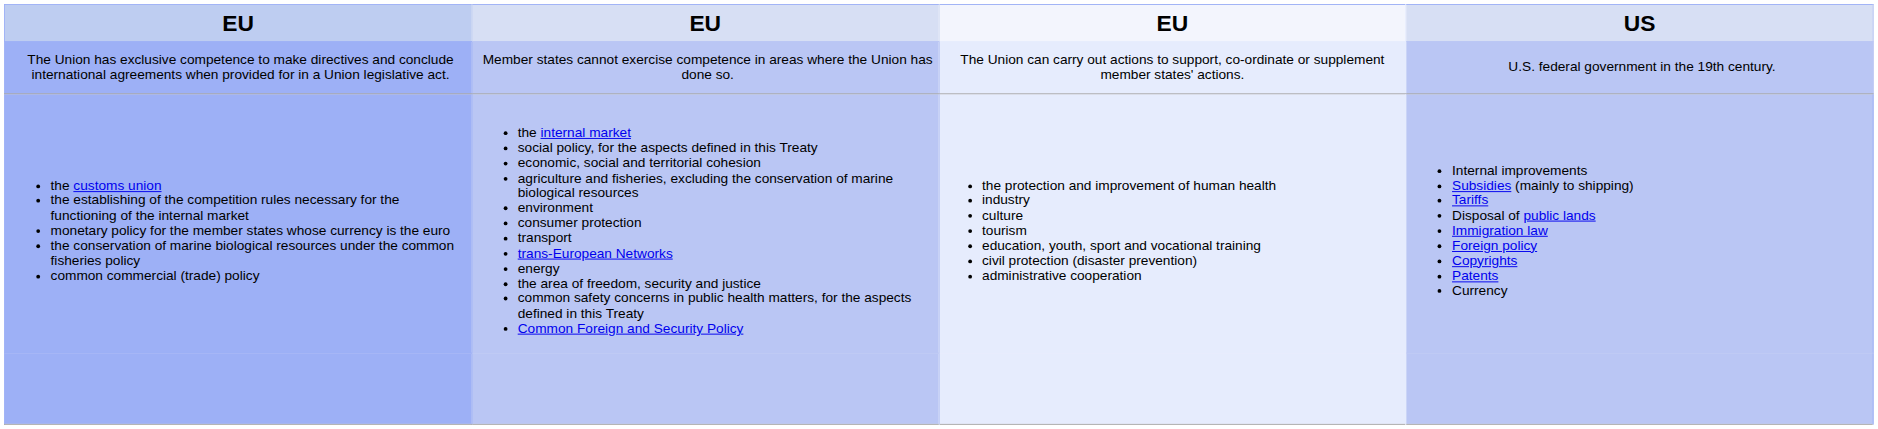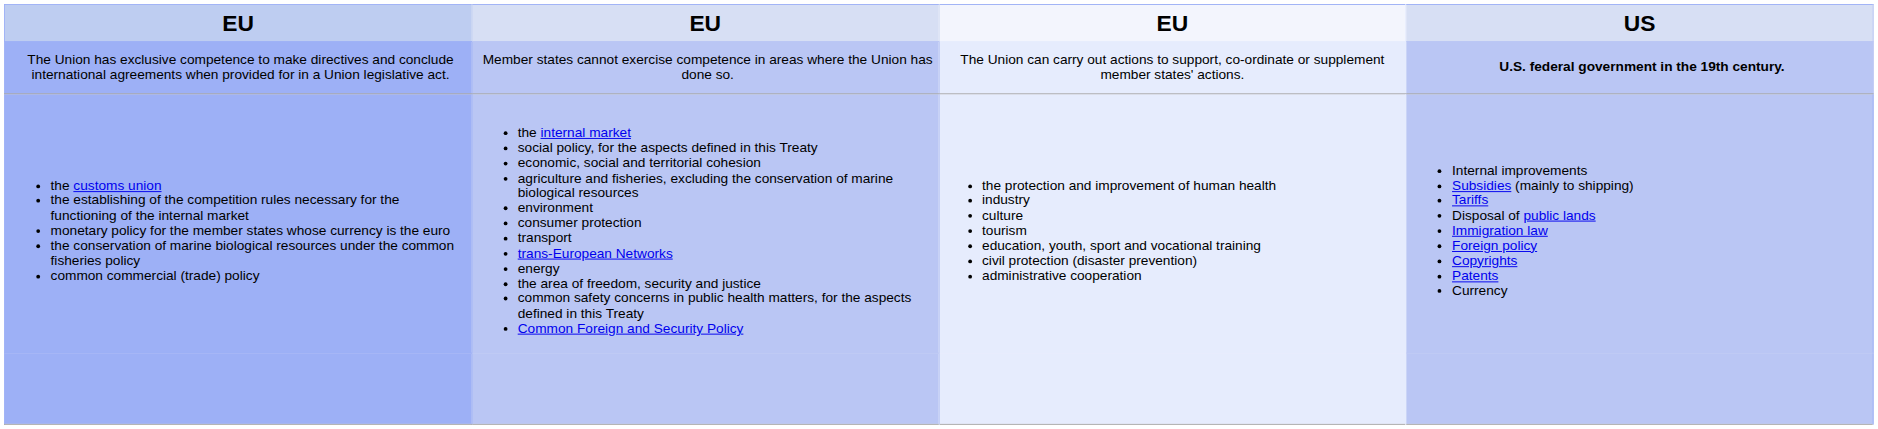(1642, 67) normal -> (1642, 67) bold
